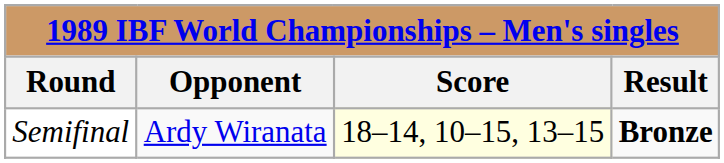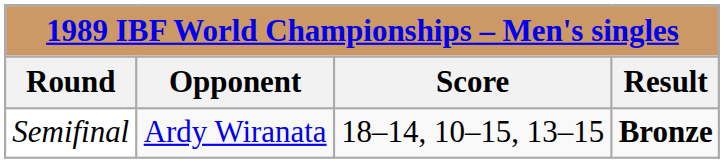(473, 132) lightyellow background -> (473, 132) no background
